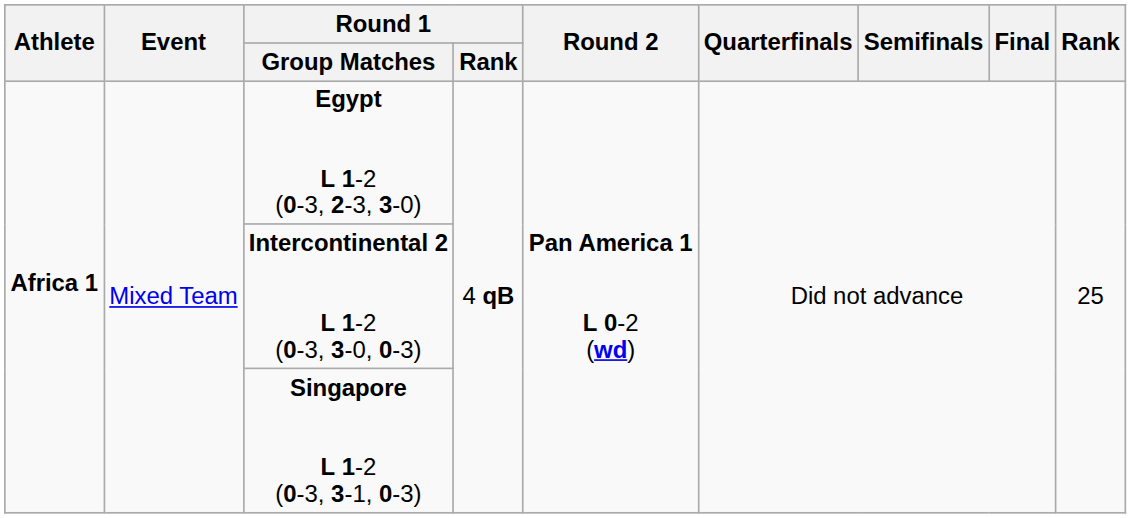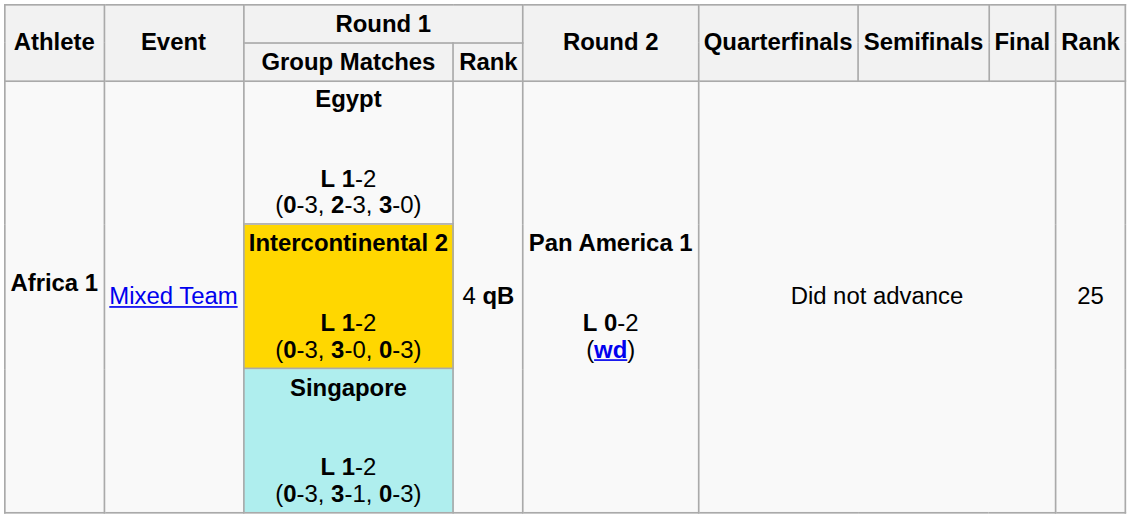(348, 297) no background -> (348, 297) gold background
(348, 441) no background -> (348, 441) paleturquoise background
